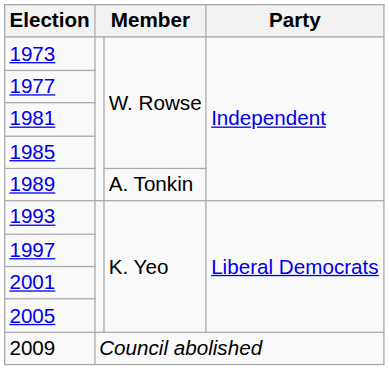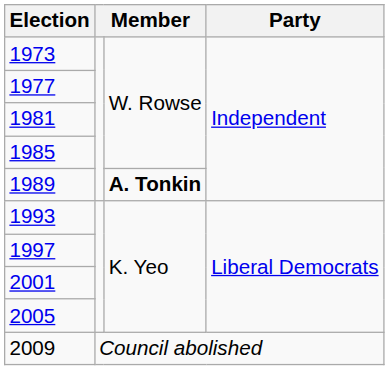(151, 184) normal -> (155, 184) bold
